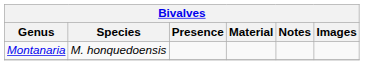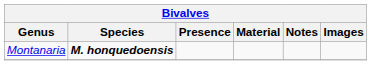(119, 50) normal -> (122, 50) bold
